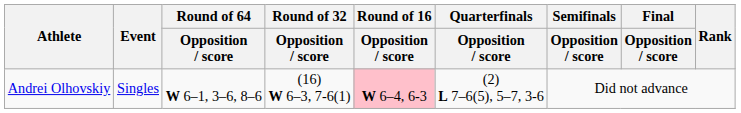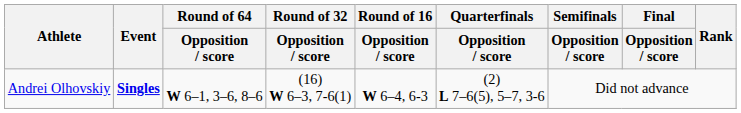(138, 88) normal -> (138, 88) bold
(394, 97) pink background -> (395, 97) no background
